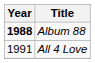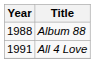(20, 31) bold -> (20, 31) normal
